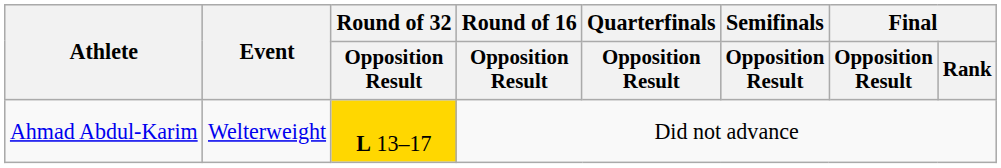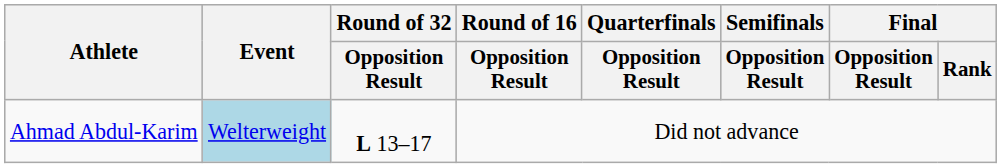(267, 131) no background -> (267, 131) lightblue background
(394, 144) gold background -> (394, 144) no background
